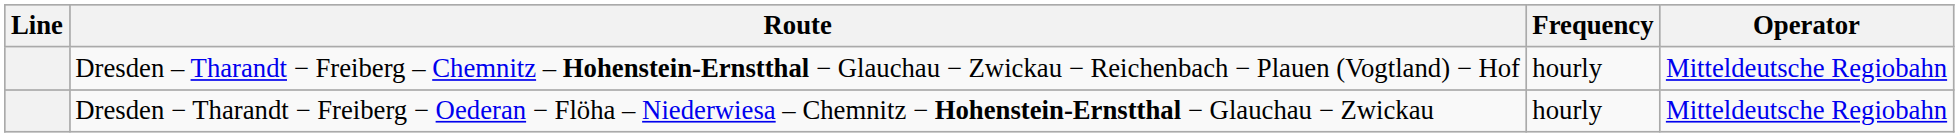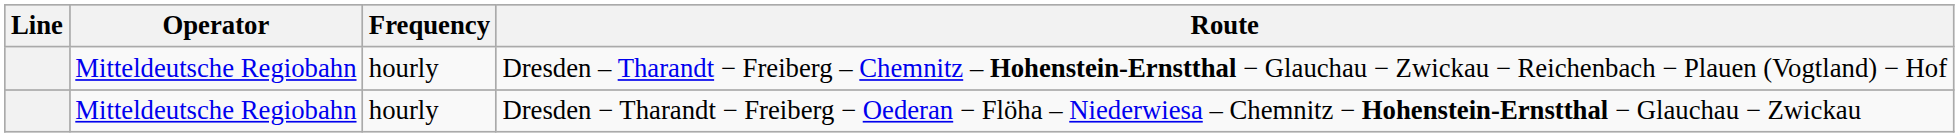columns swapped: (798, 25) <-> (1806, 25)
